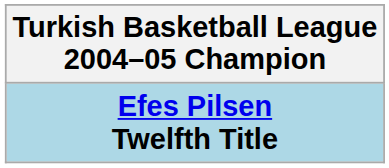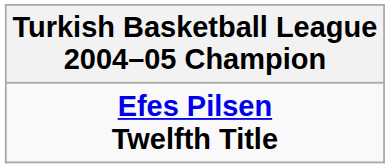(195, 122) lightblue background -> (195, 122) no background
